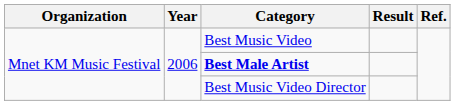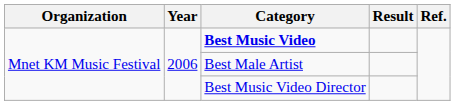(258, 40) normal -> (260, 40) bold
(257, 64) bold -> (254, 64) normal
